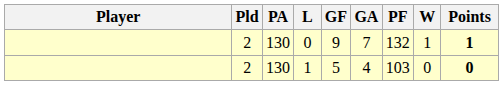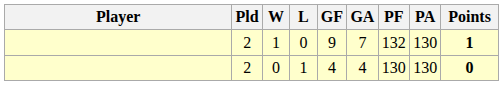columns swapped: (427, 17) <-> (278, 17)
(336, 67) 5 -> (332, 67) 4
(398, 67) 103 -> (394, 67) 130
